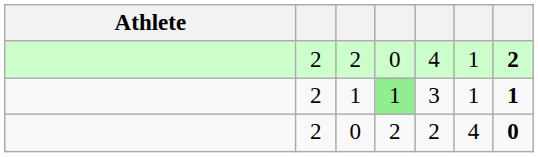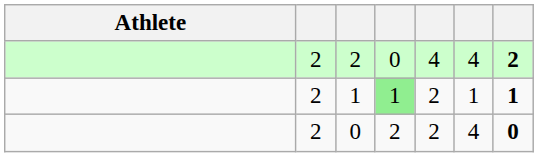(474, 59) 1 -> (474, 59) 4
(434, 95) 3 -> (434, 95) 2
